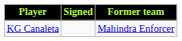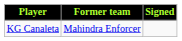columns swapped: (78, 12) <-> (136, 12)
